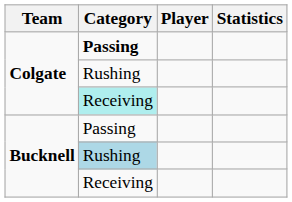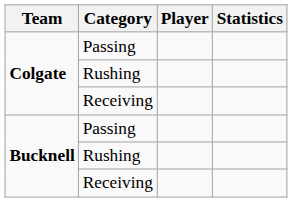(111, 45) bold -> (109, 45) normal
(118, 100) paleturquoise background -> (118, 100) no background
(112, 155) lightblue background -> (112, 155) no background
